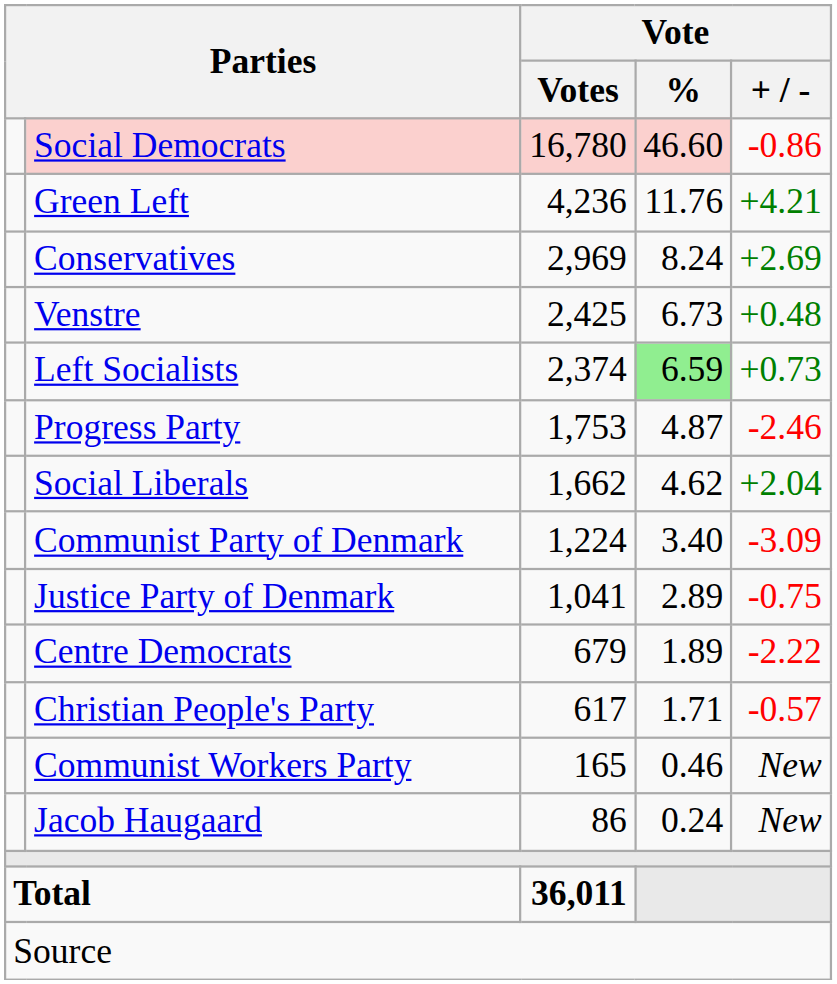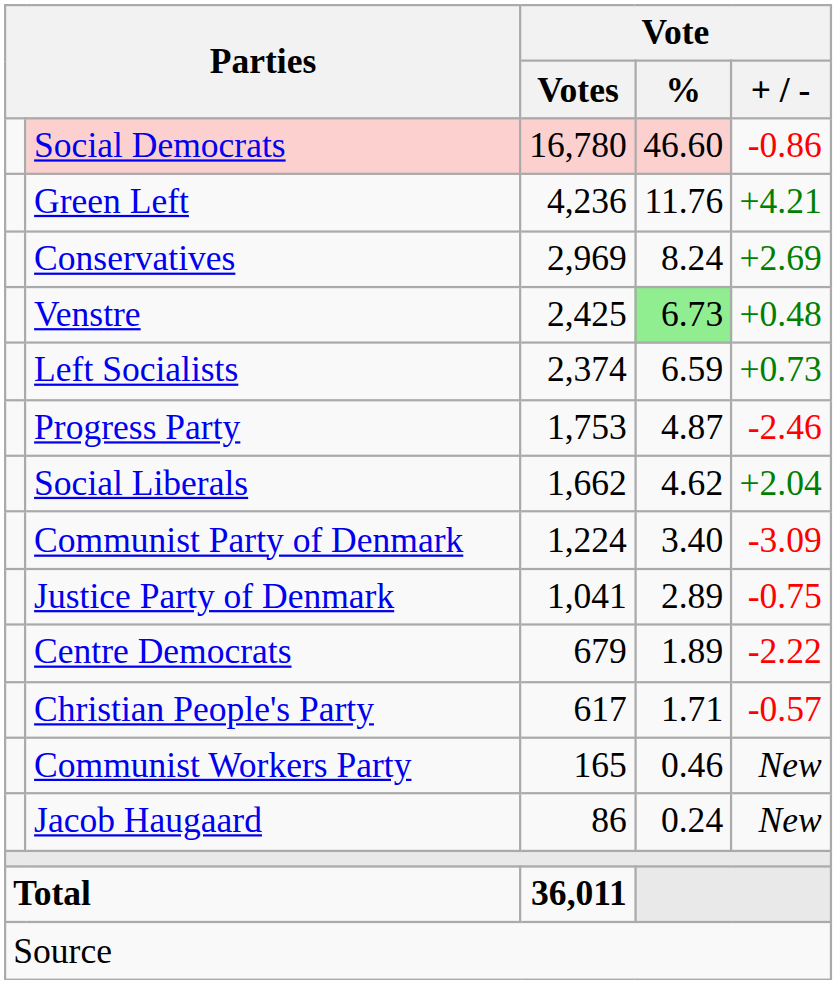(692, 314) no background -> (692, 314) lightgreen background
(692, 370) lightgreen background -> (692, 370) no background
